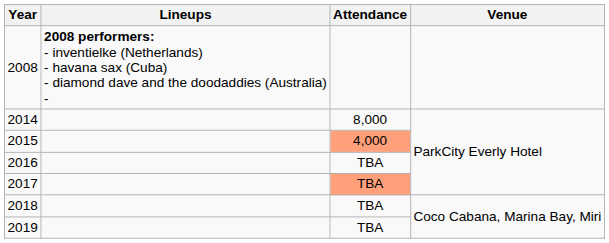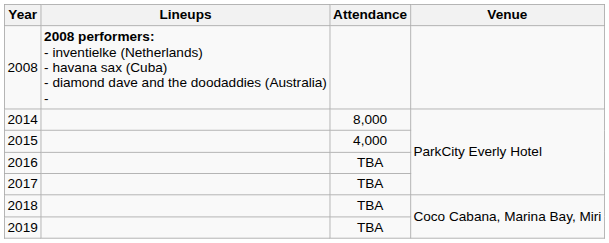(370, 141) lightsalmon background -> (370, 141) no background
(370, 184) lightsalmon background -> (370, 184) no background
